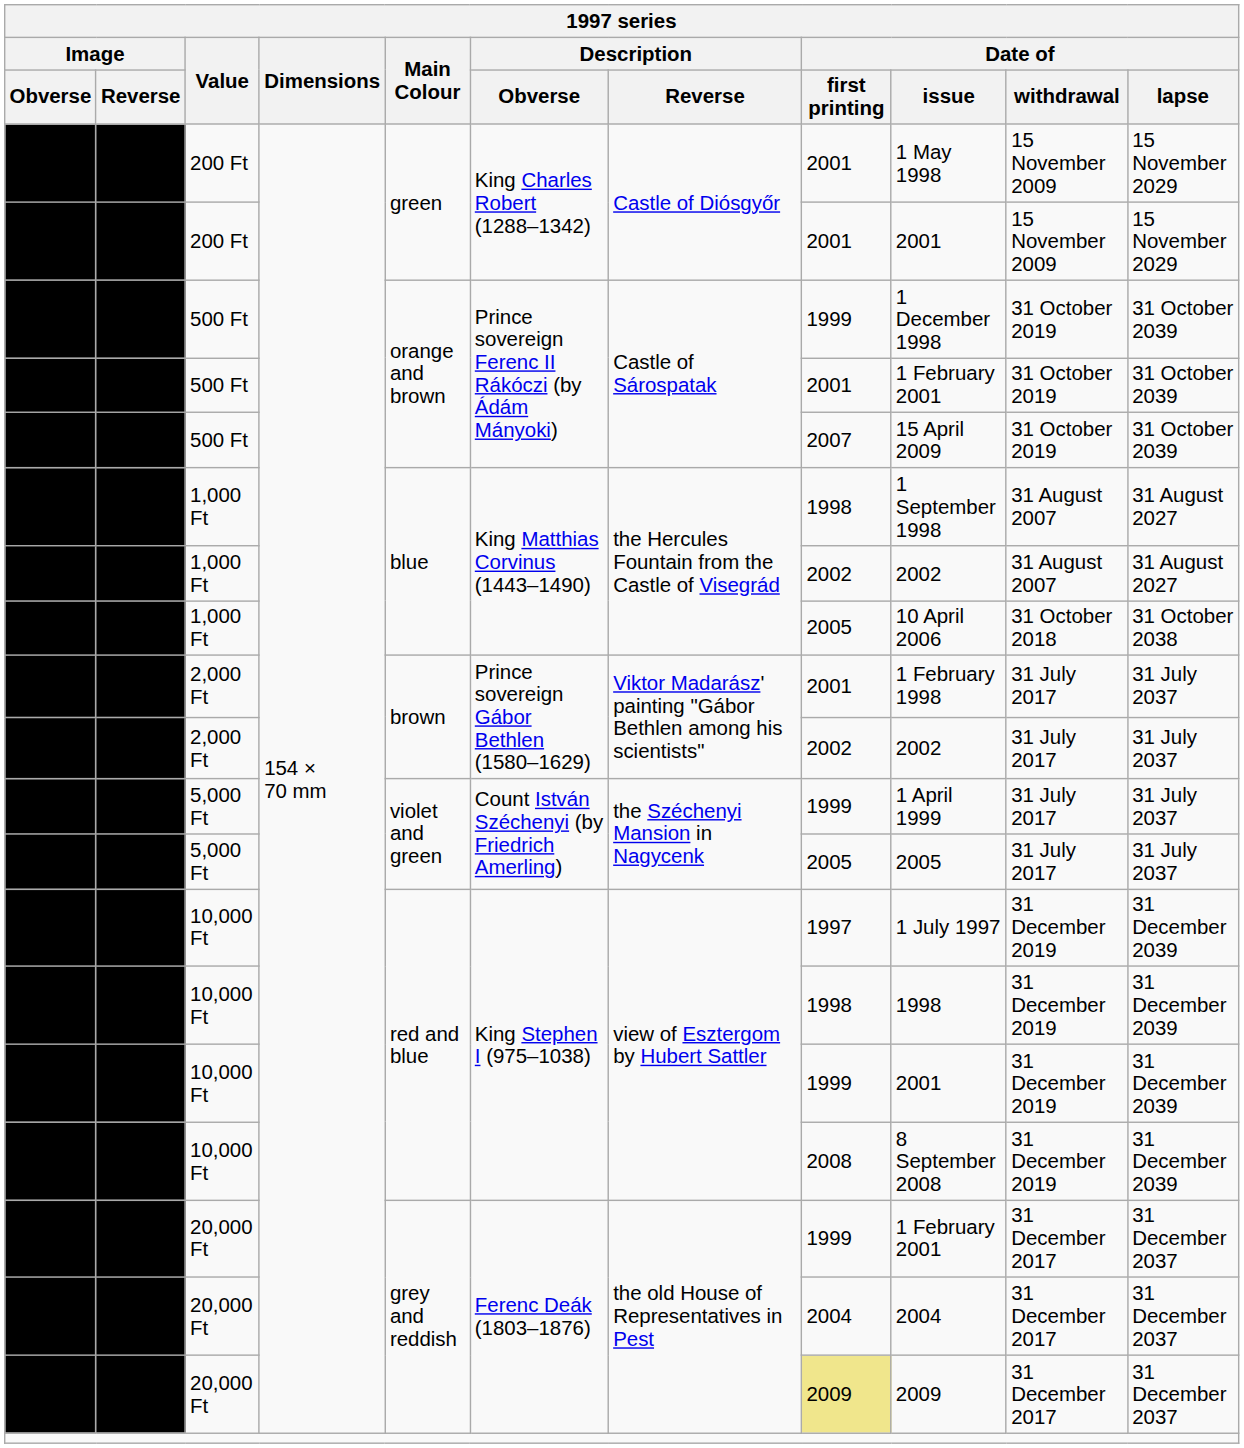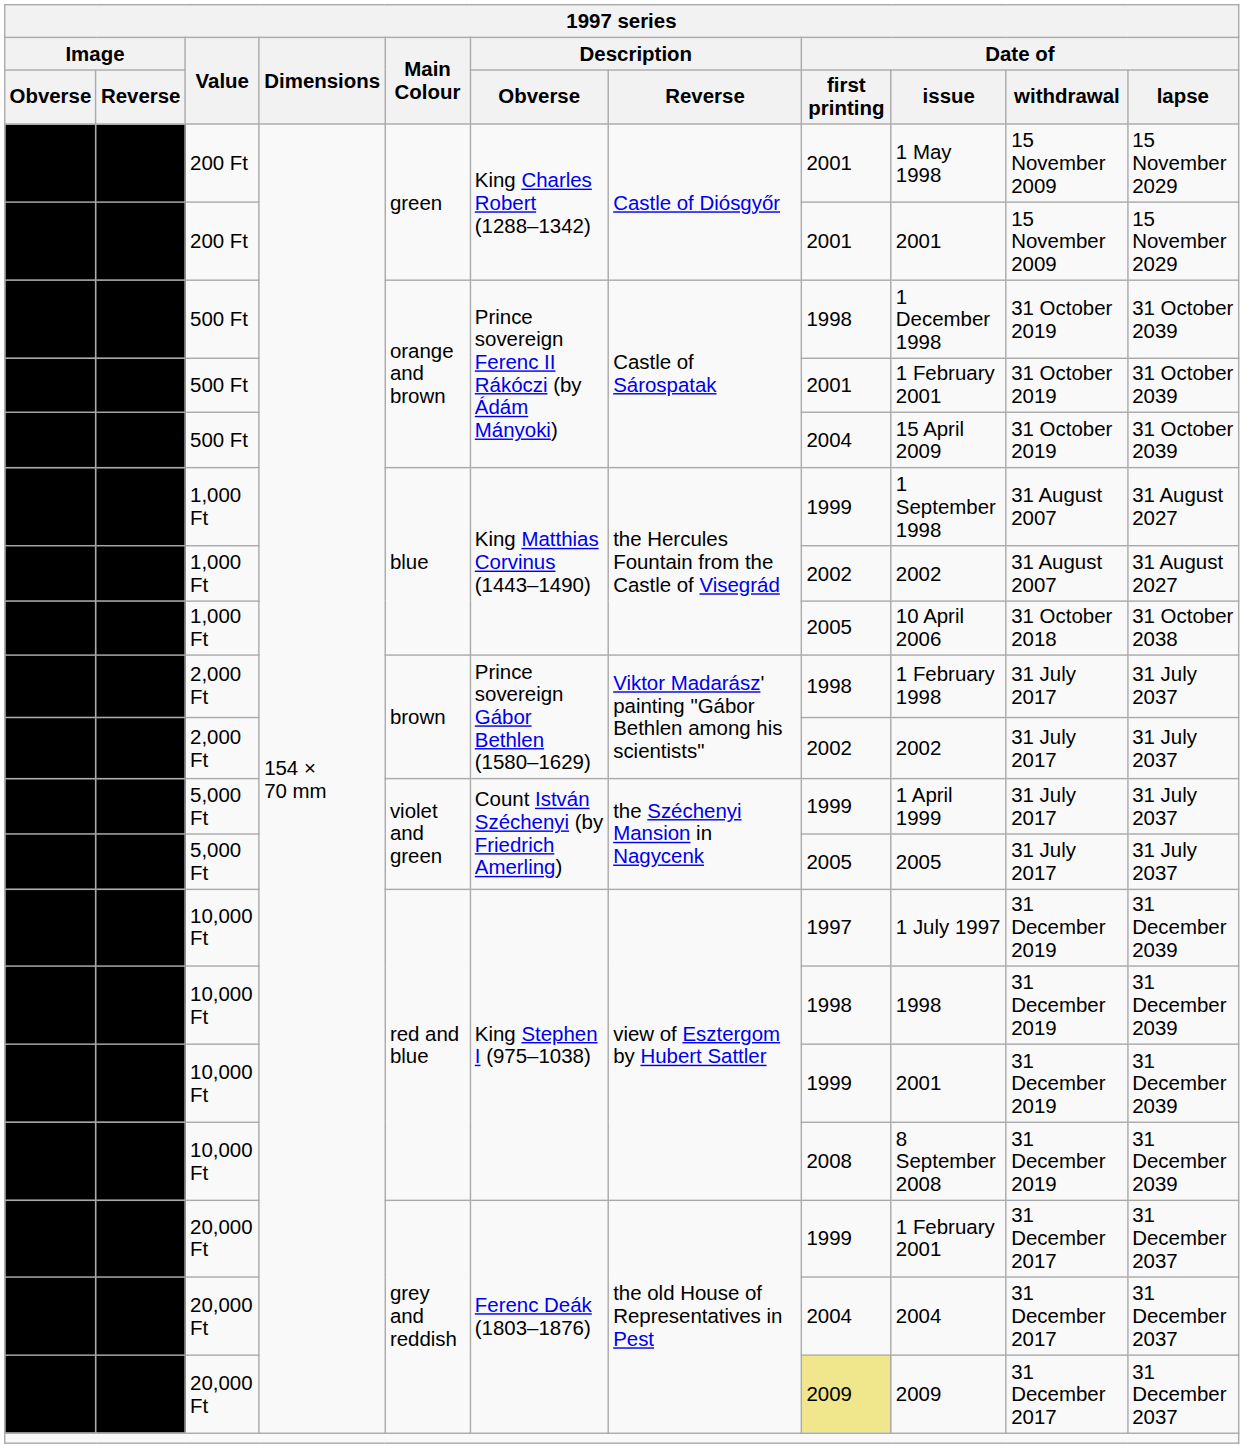(829, 319) 1999 -> (829, 319) 1998
(829, 441) 2007 -> (829, 441) 2004
(829, 507) 1998 -> (829, 507) 1999
(829, 687) 2001 -> (829, 687) 1998
